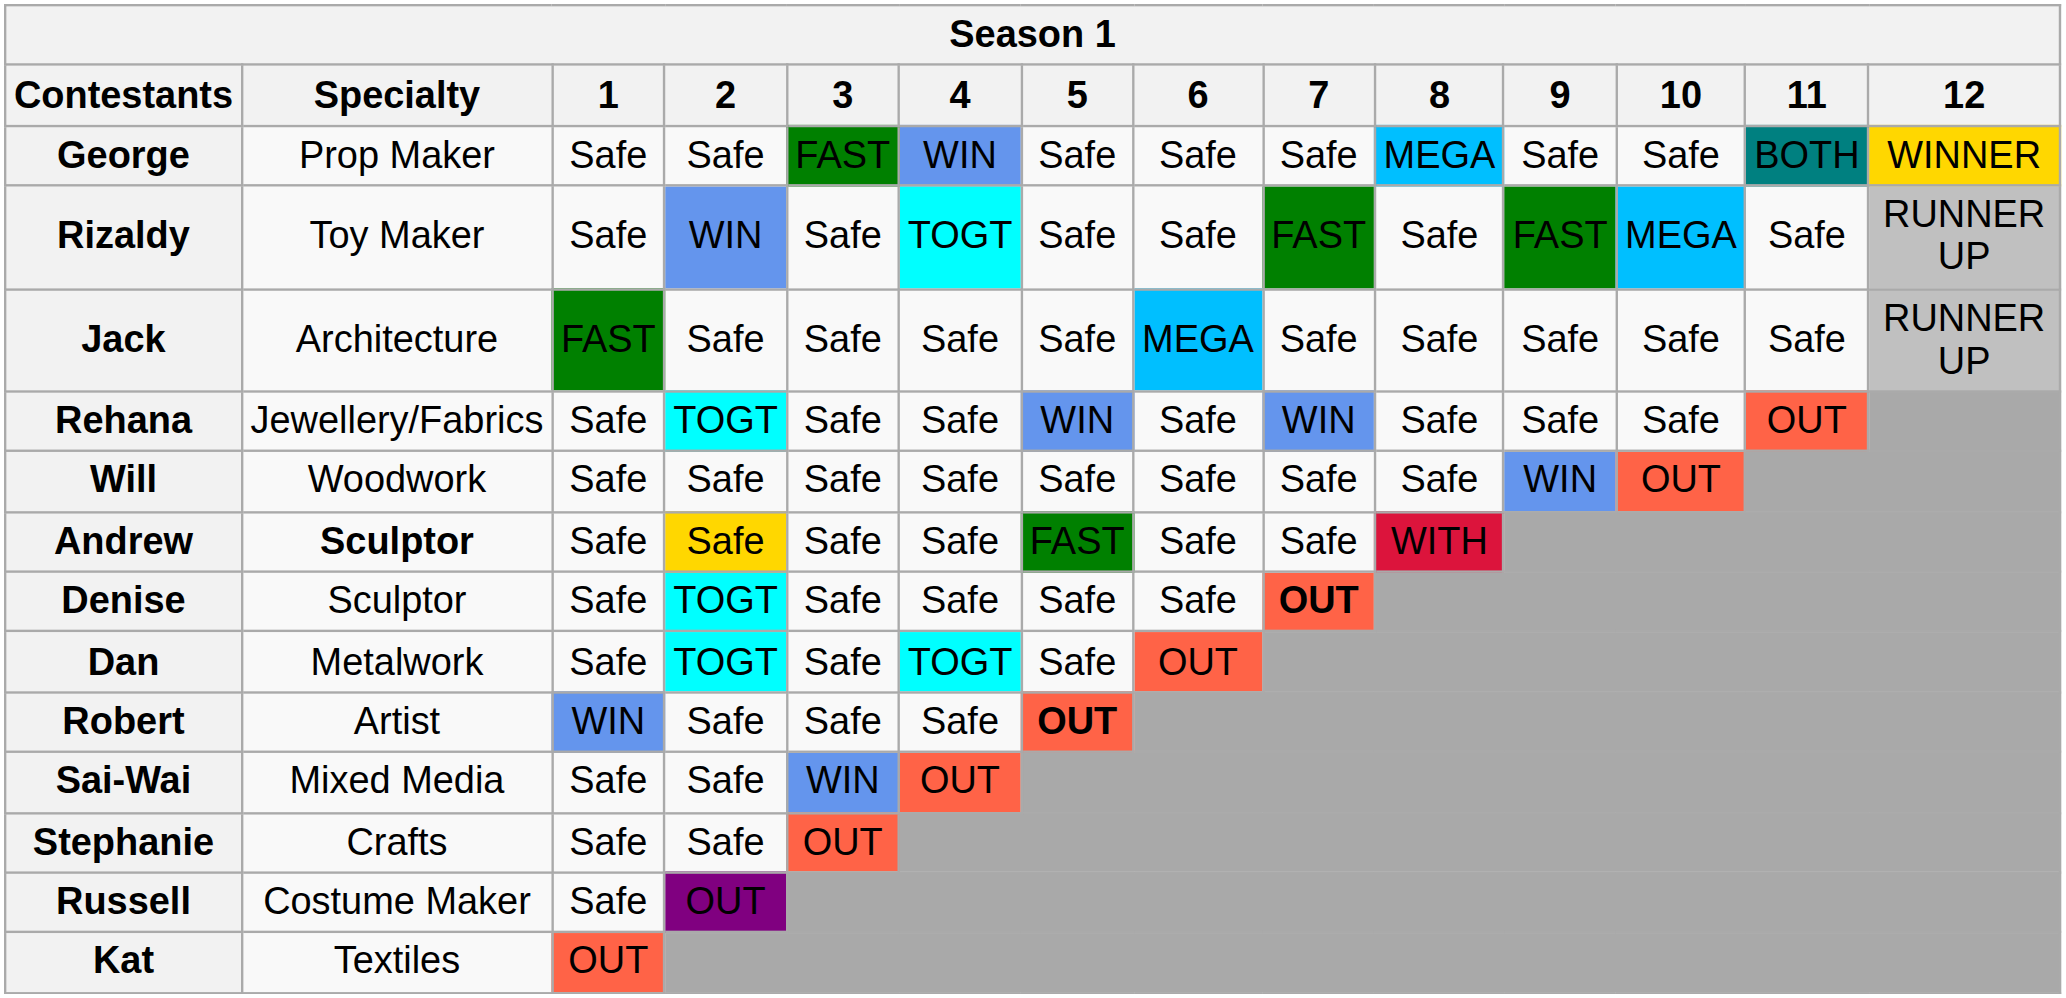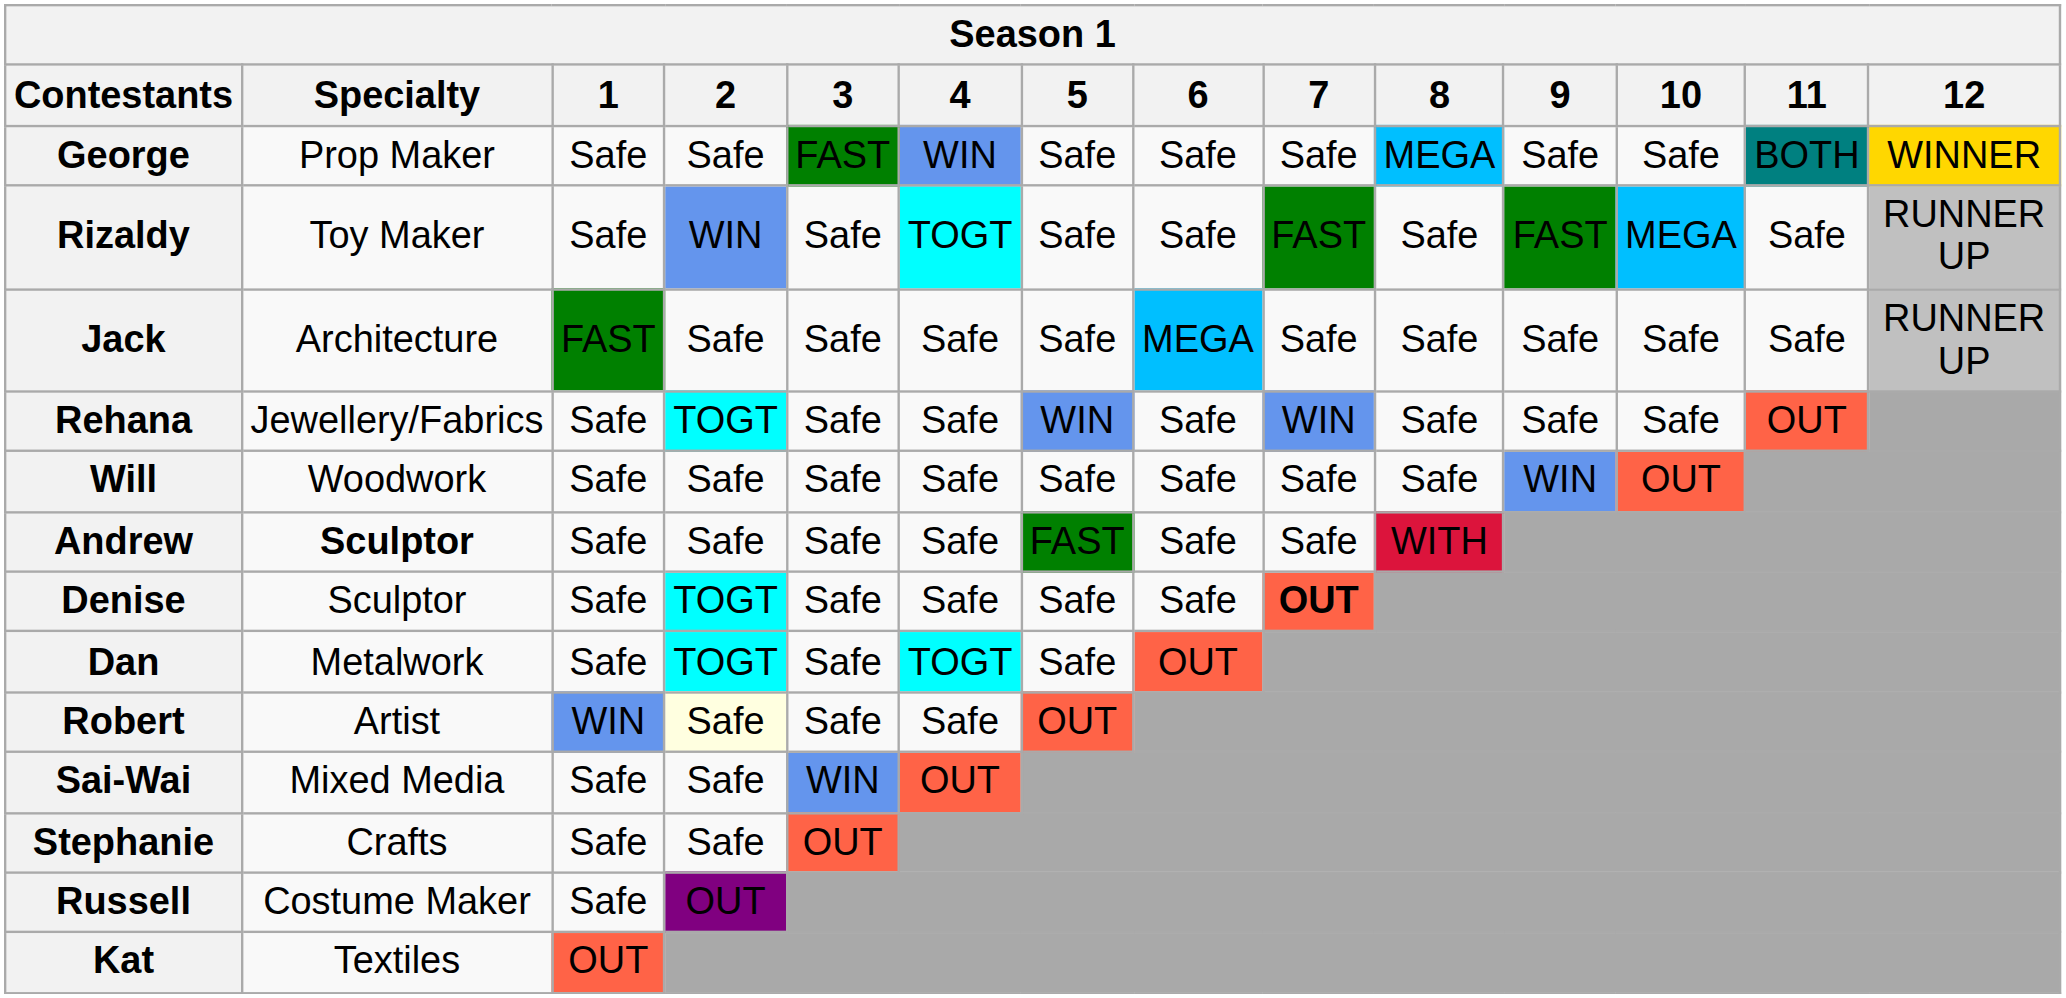(726, 540) gold background -> (726, 540) no background
(726, 721) no background -> (726, 721) lightyellow background
(1077, 721) bold -> (1077, 721) normal
